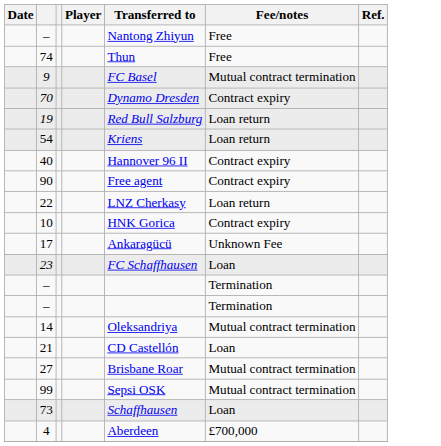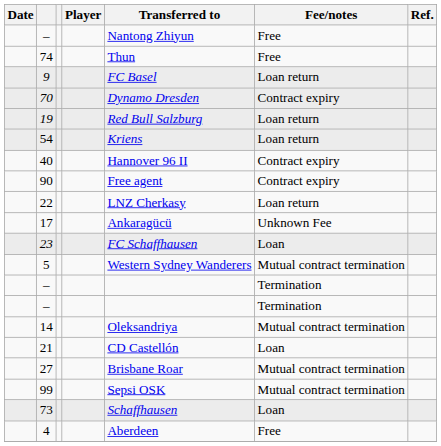(282, 77) Mutual contract termination -> (288, 77) Loan return
- row: (21, 223)
+ row: (21, 265)
(233, 431) £700,000 -> (269, 431) Free
